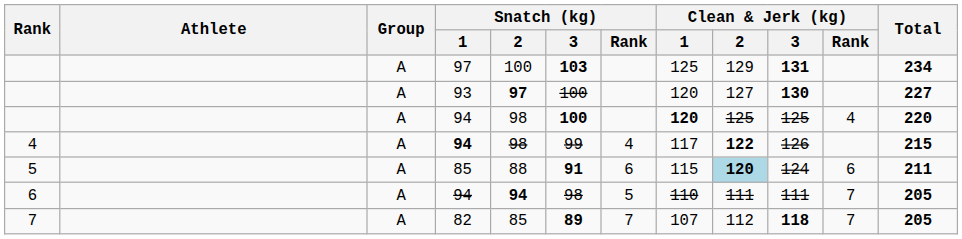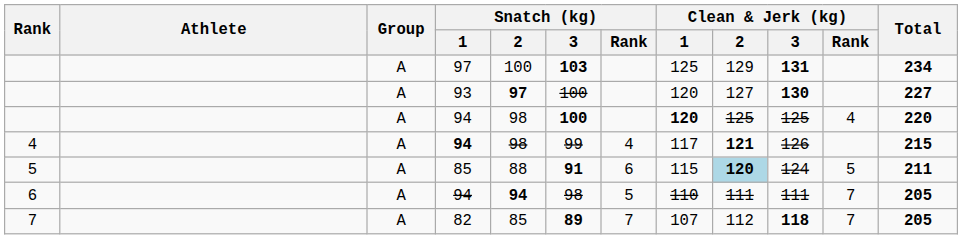(740, 144) 122 -> (740, 144) 121
(851, 170) 6 -> (851, 170) 5
